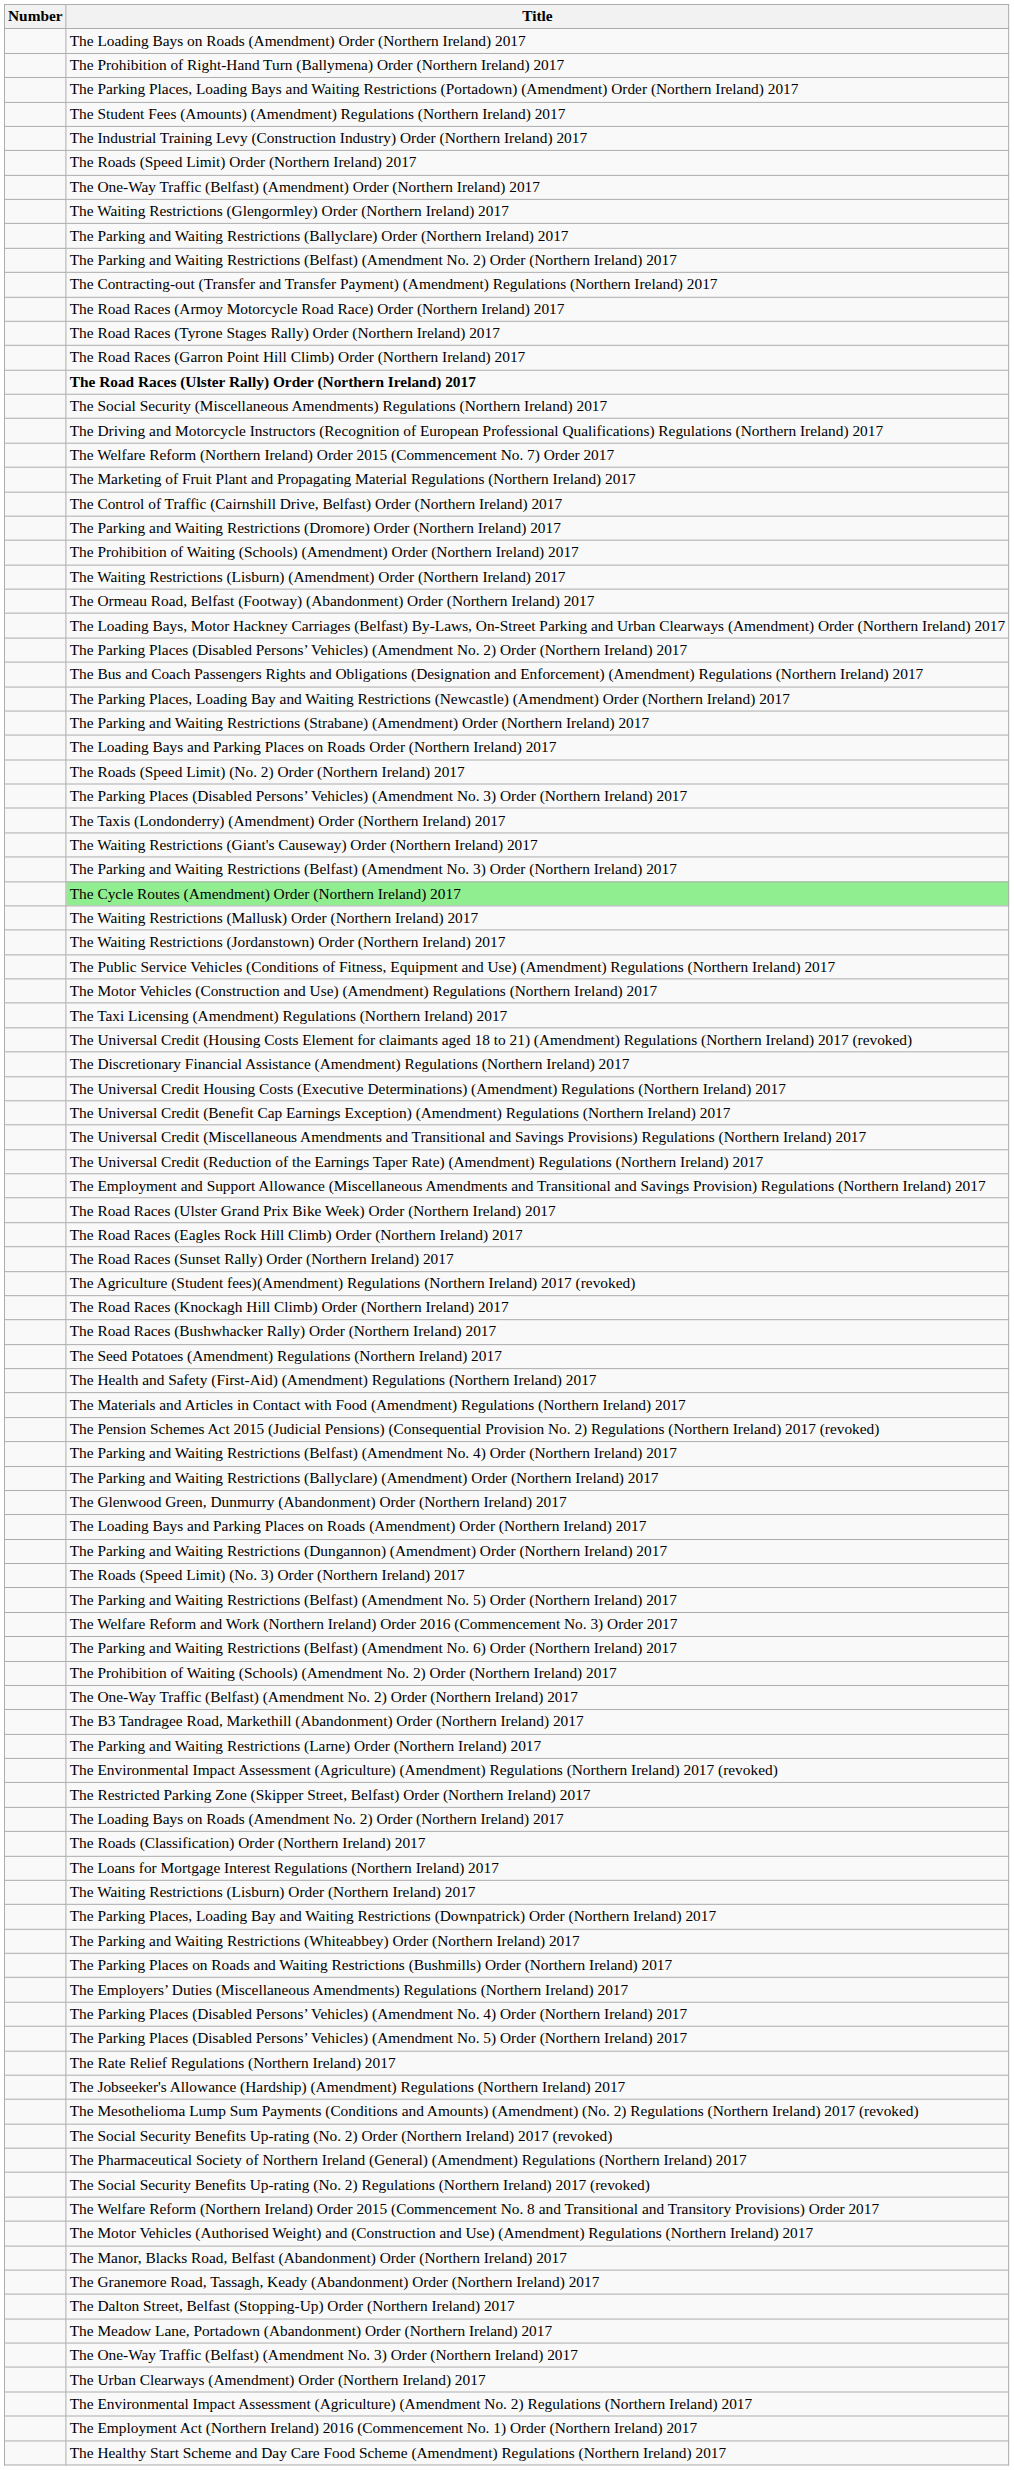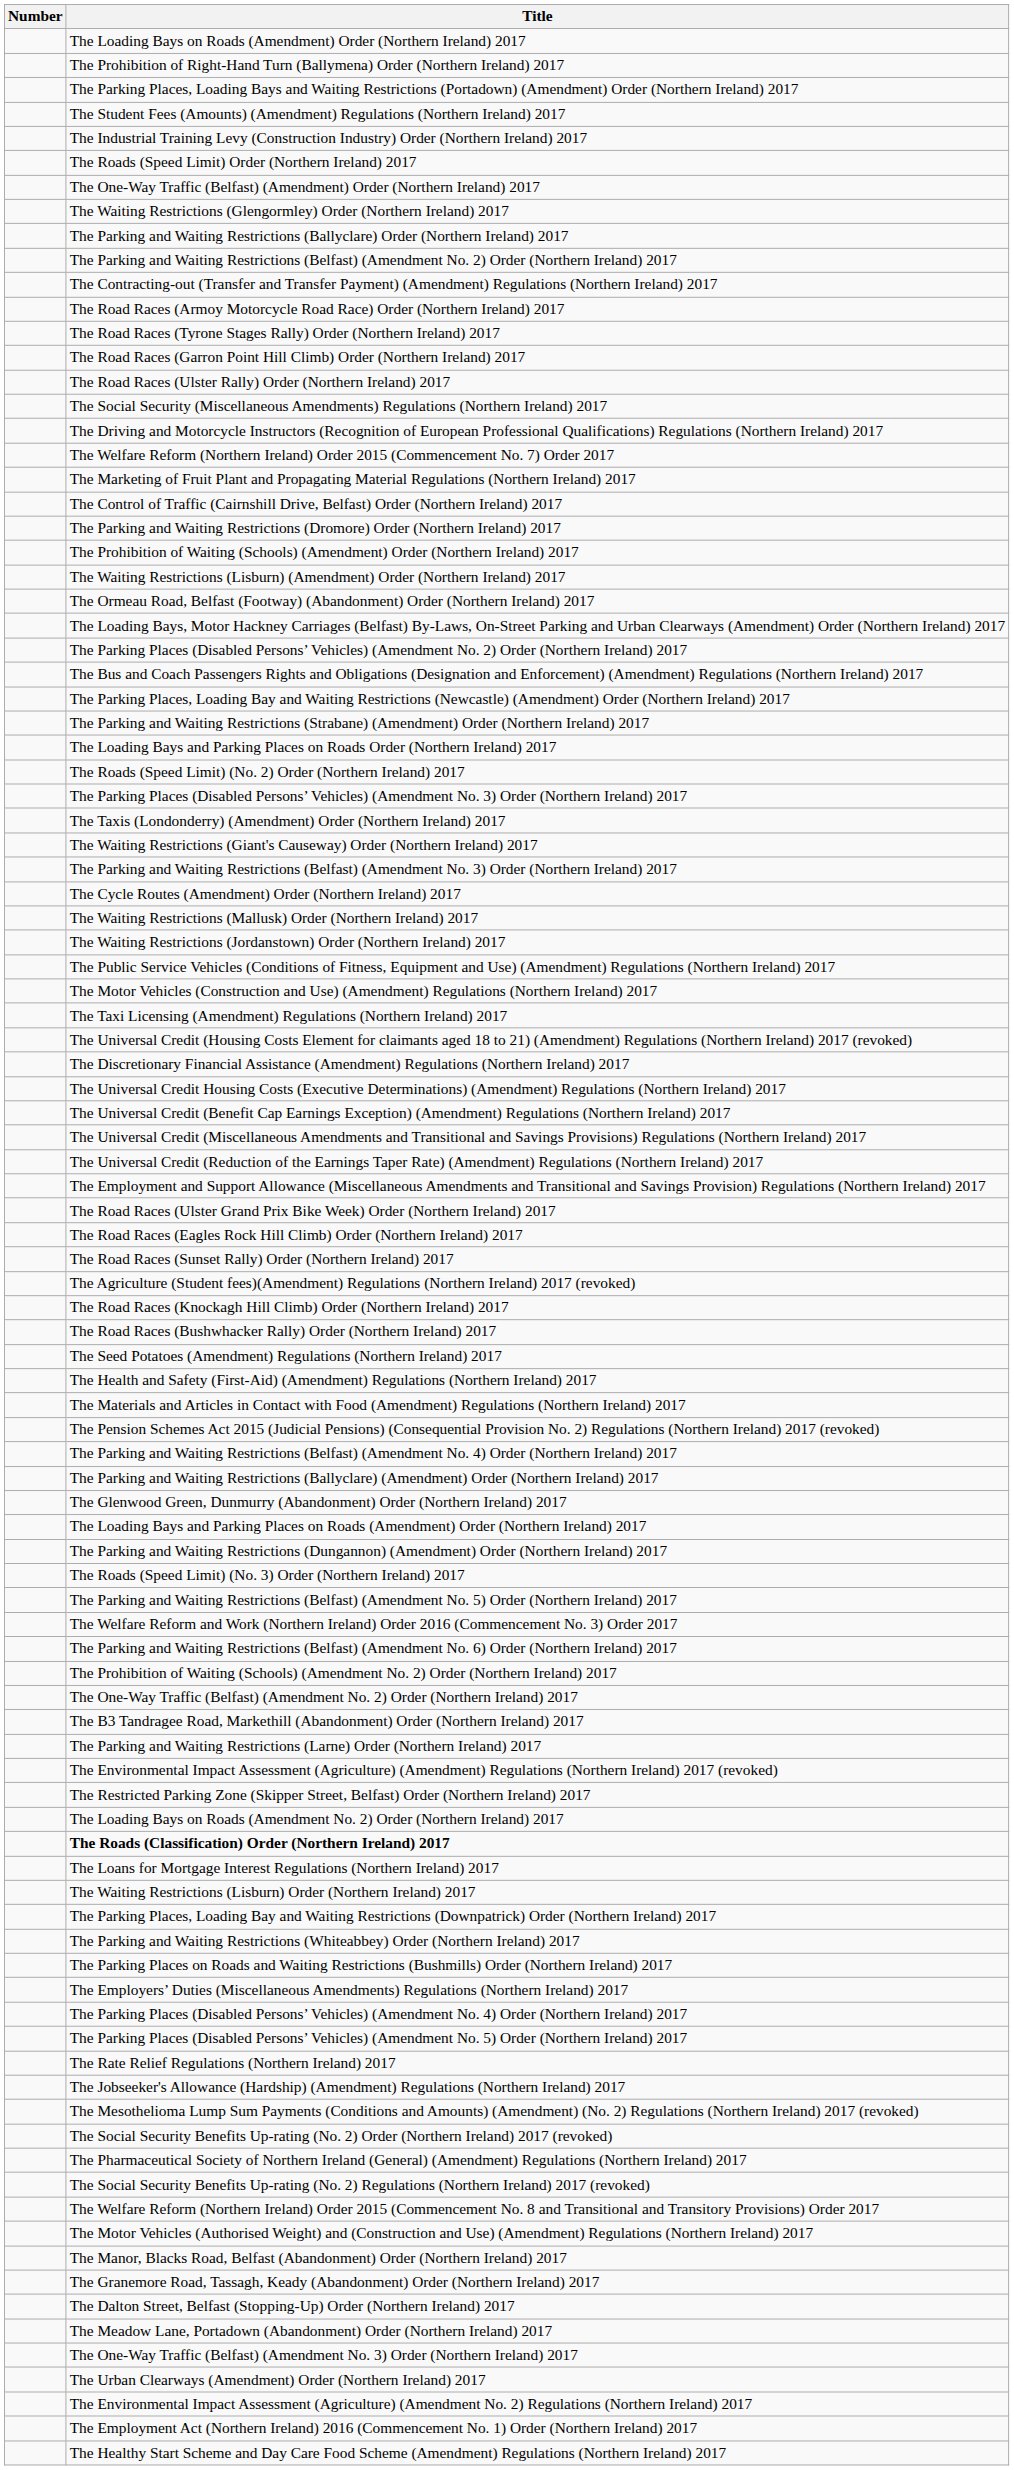(273, 382) bold -> (260, 382) normal
(265, 893) lightgreen background -> (265, 893) no background
(248, 1843) normal -> (260, 1843) bold
